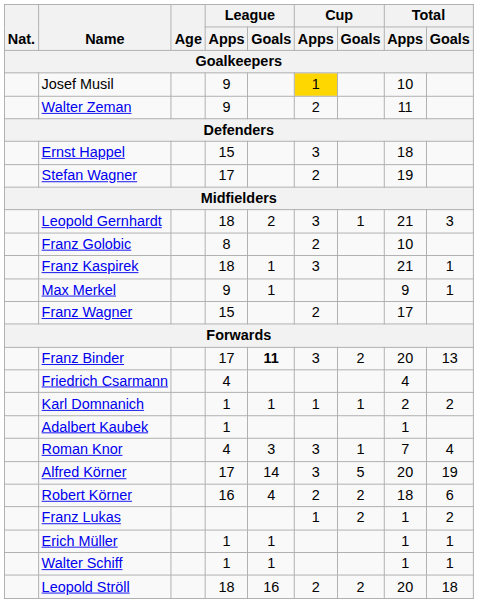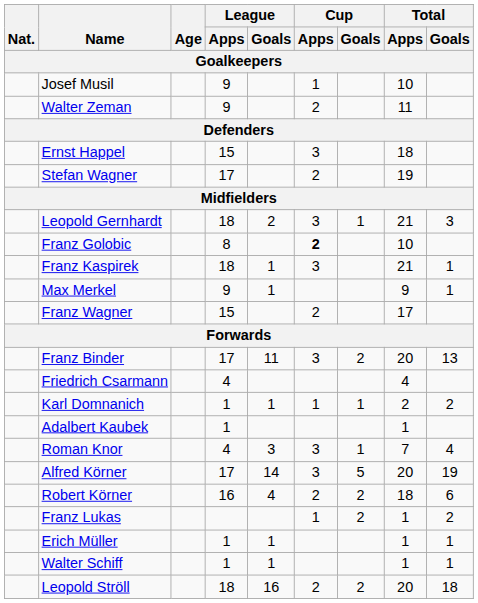(316, 84) gold background -> (316, 84) no background
(316, 244) normal -> (316, 244) bold
(271, 358) bold -> (271, 358) normal
